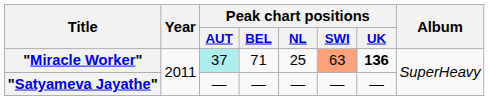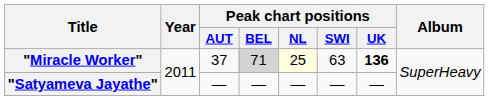(219, 60) paleturquoise background -> (219, 60) no background
(258, 60) no background -> (258, 60) lightgrey background
(298, 60) no background -> (298, 60) lightyellow background
(337, 60) lightsalmon background -> (337, 60) no background
